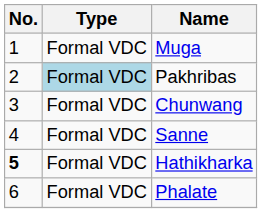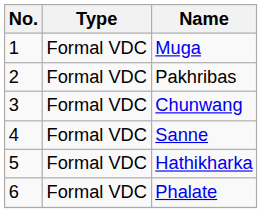(97, 76) lightblue background -> (97, 76) no background
(14, 163) bold -> (14, 163) normal
